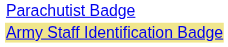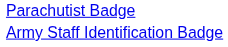(115, 32) khaki background -> (115, 32) no background
